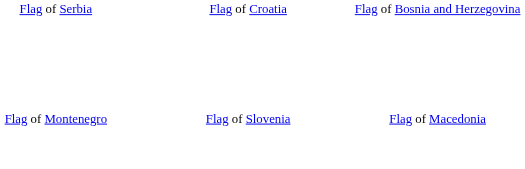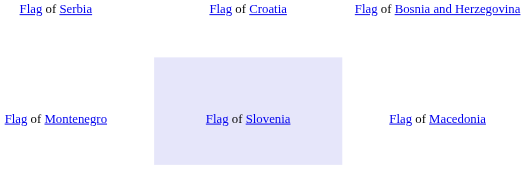(248, 118) no background -> (248, 118) lavender background
